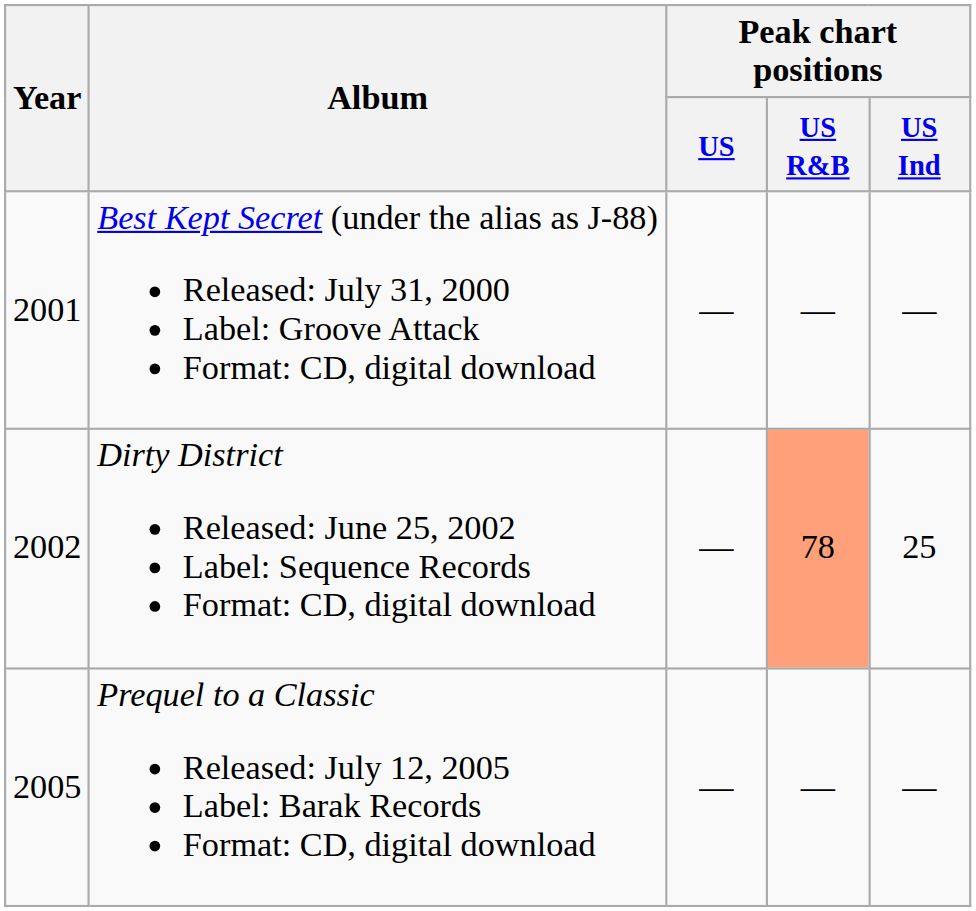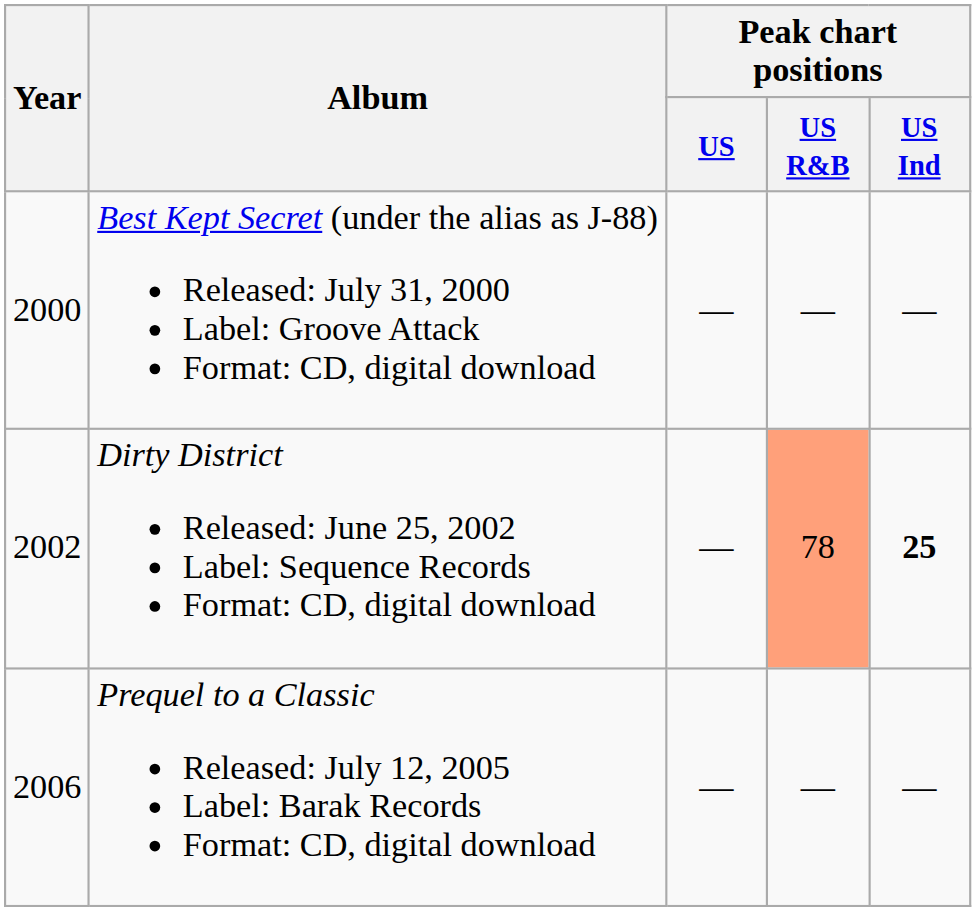(47, 309) 2001 -> (47, 309) 2000
(919, 547) normal -> (919, 547) bold
(47, 786) 2005 -> (47, 786) 2006
